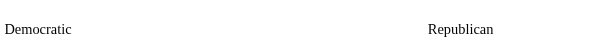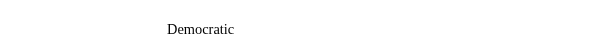- column: (461, 9)
